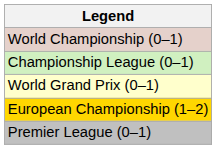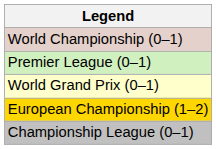(101, 62) Championship League (0–1) -> (79, 62) Premier League (0–1)
(79, 132) Premier League (0–1) -> (101, 132) Championship League (0–1)
